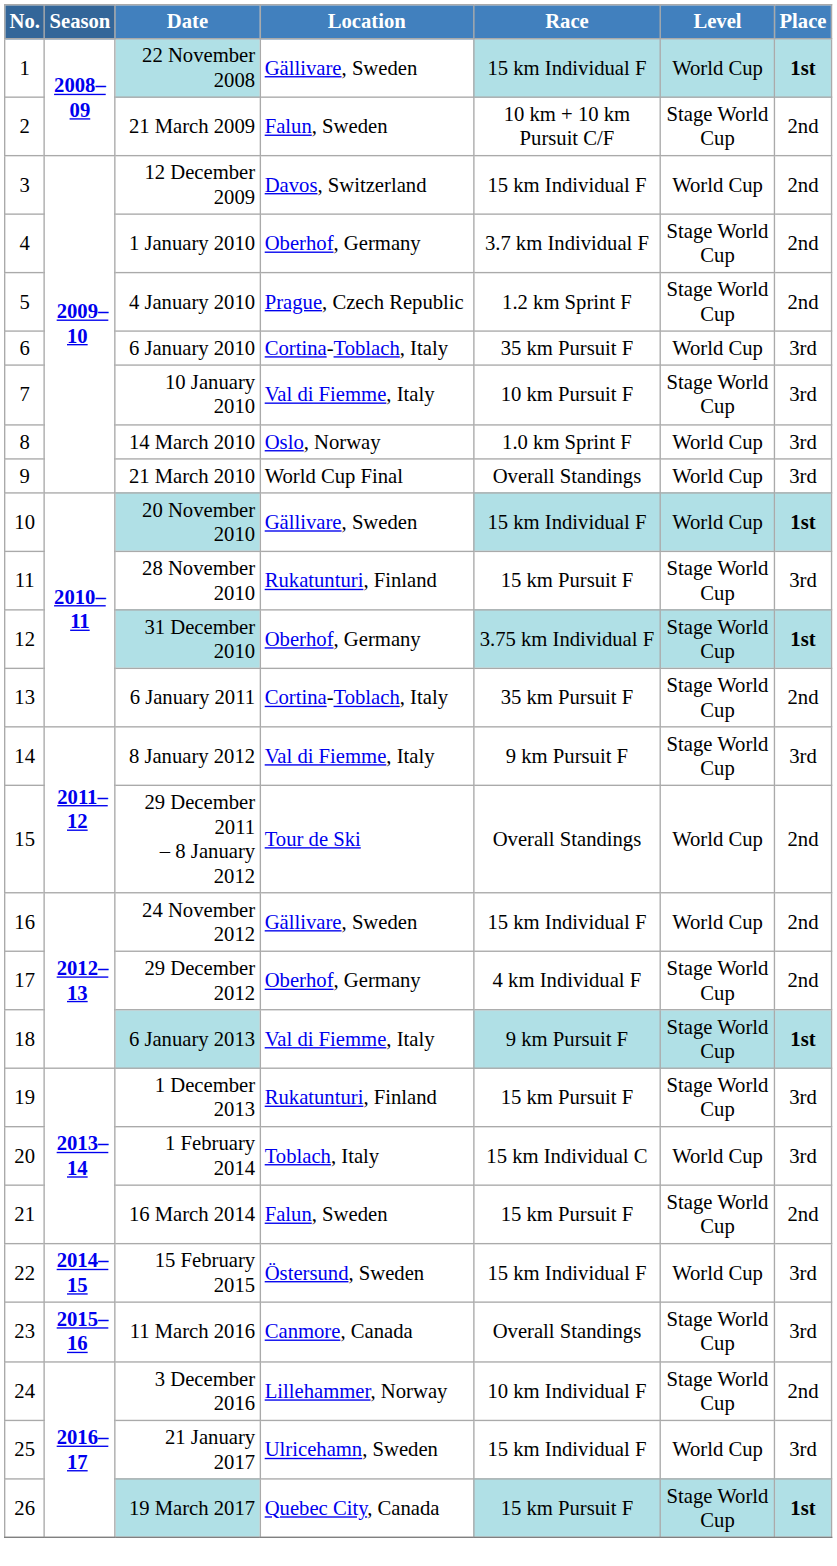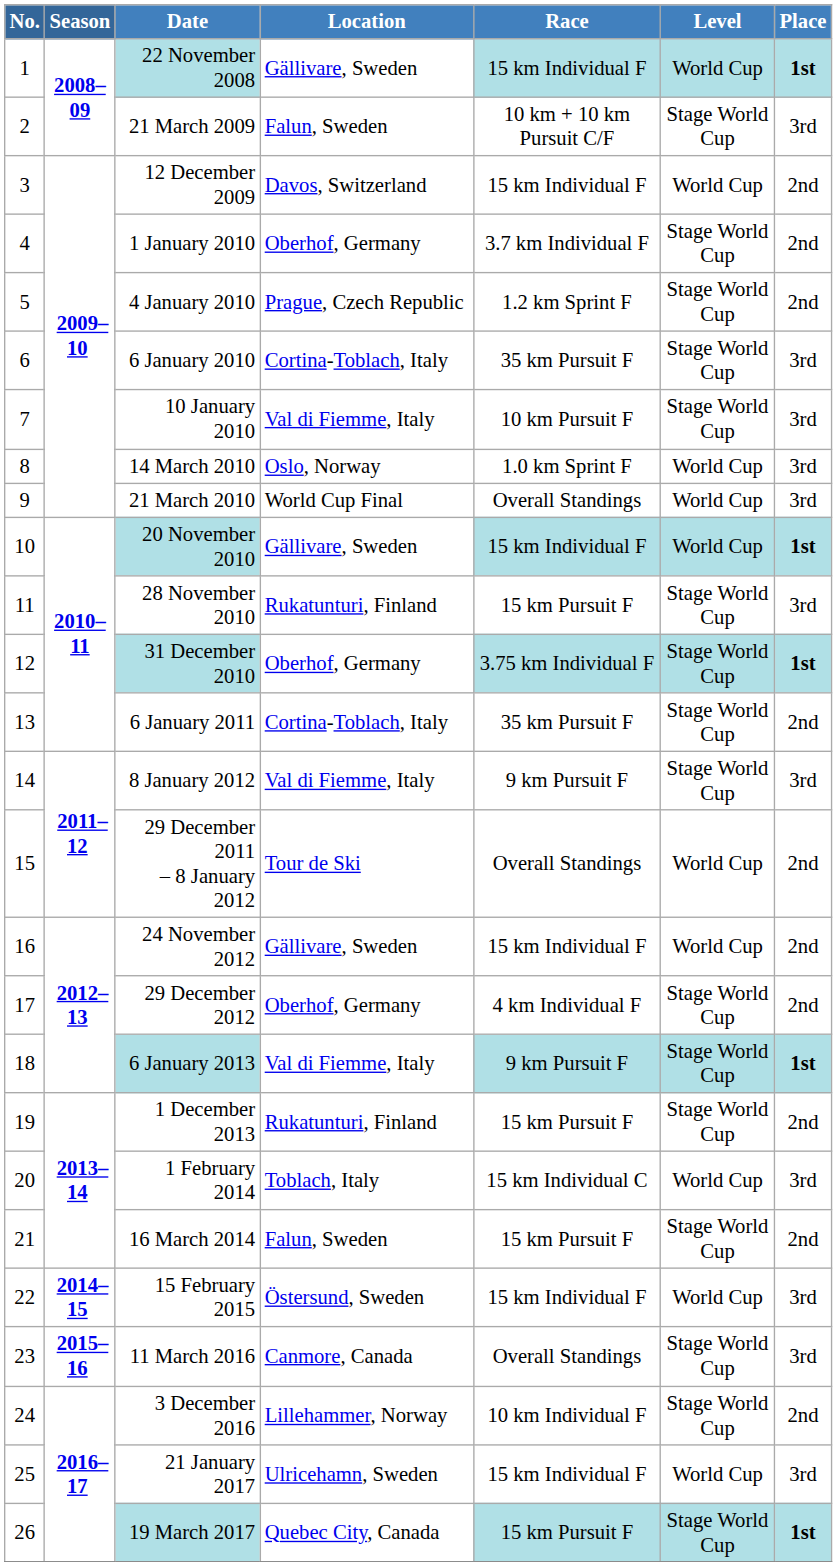(803, 126) 2nd -> (803, 126) 3rd
(718, 348) World Cup -> (718, 360) Stage World Cup
(803, 1097) 3rd -> (803, 1122) 2nd
